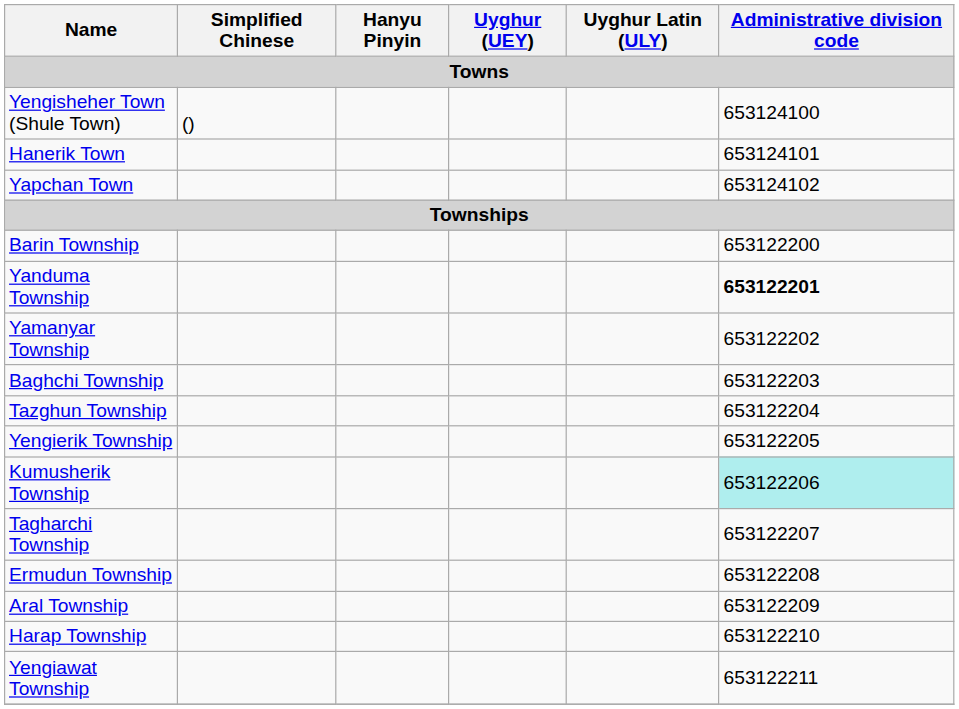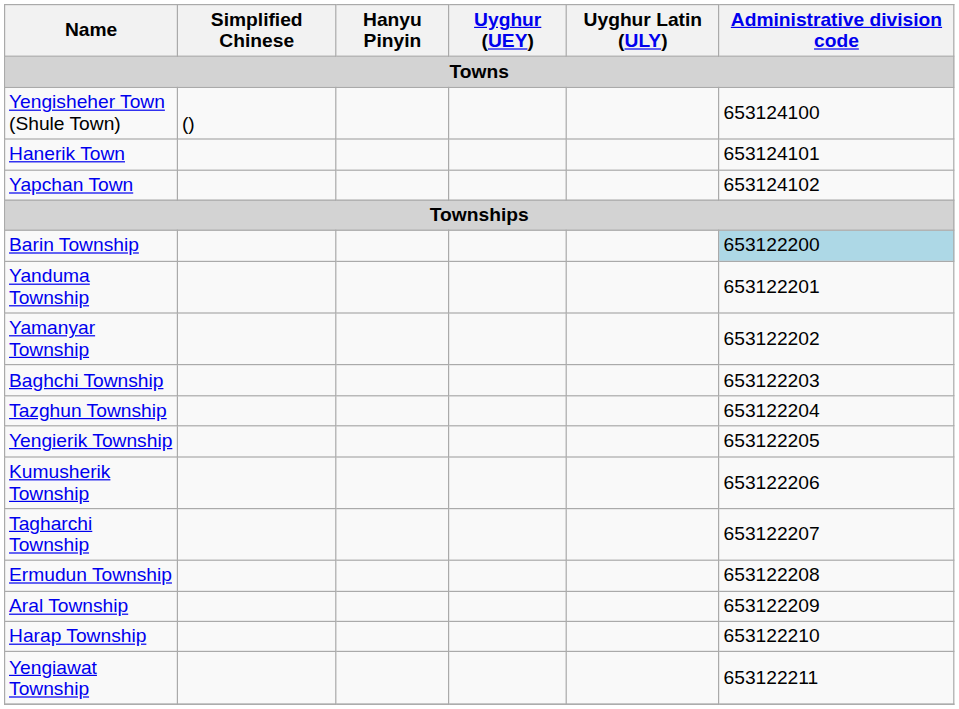(772, 245) no background -> (772, 245) lightblue background
(772, 286) bold -> (772, 286) normal
(772, 482) paleturquoise background -> (772, 482) no background
